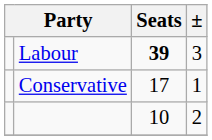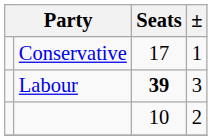rows swapped: (48, 53) <-> (73, 85)
